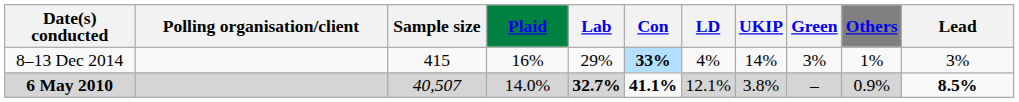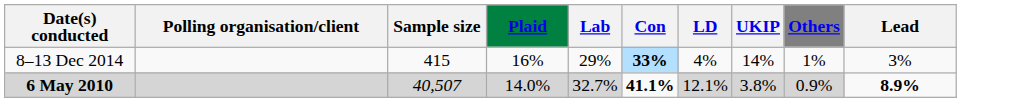- column: (814, 26)
(597, 85) bold -> (595, 85) normal
(958, 85) 8.5% -> (900, 85) 8.9%
